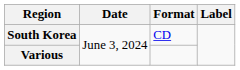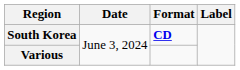(162, 34) normal -> (163, 34) bold
